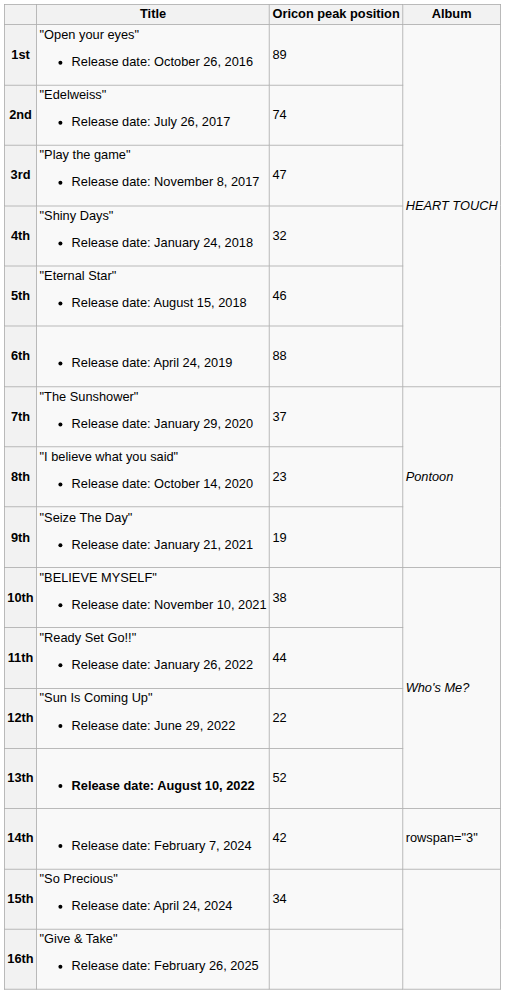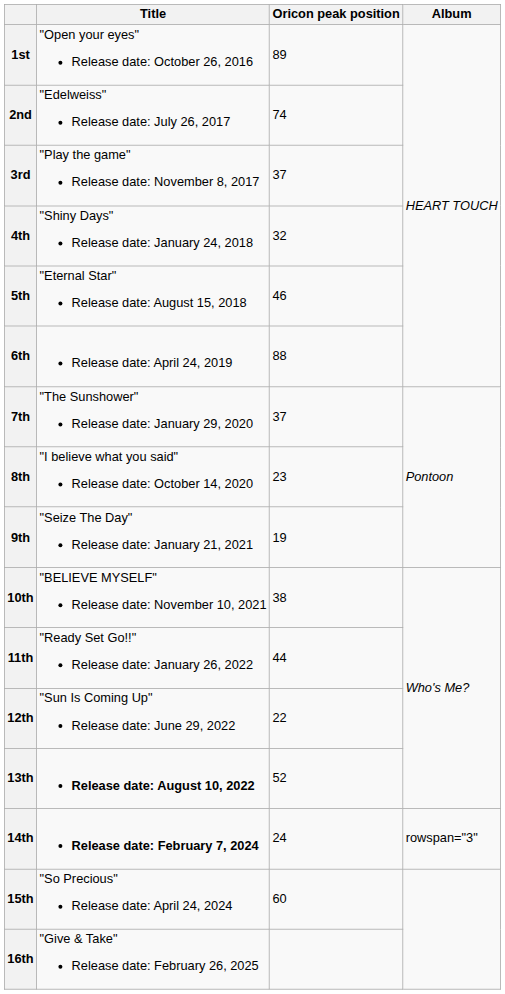(280, 175) 47 -> (280, 175) 37
(153, 846) normal -> (153, 846) bold
(280, 838) 42 -> (280, 838) 24
(280, 899) 34 -> (280, 899) 60
